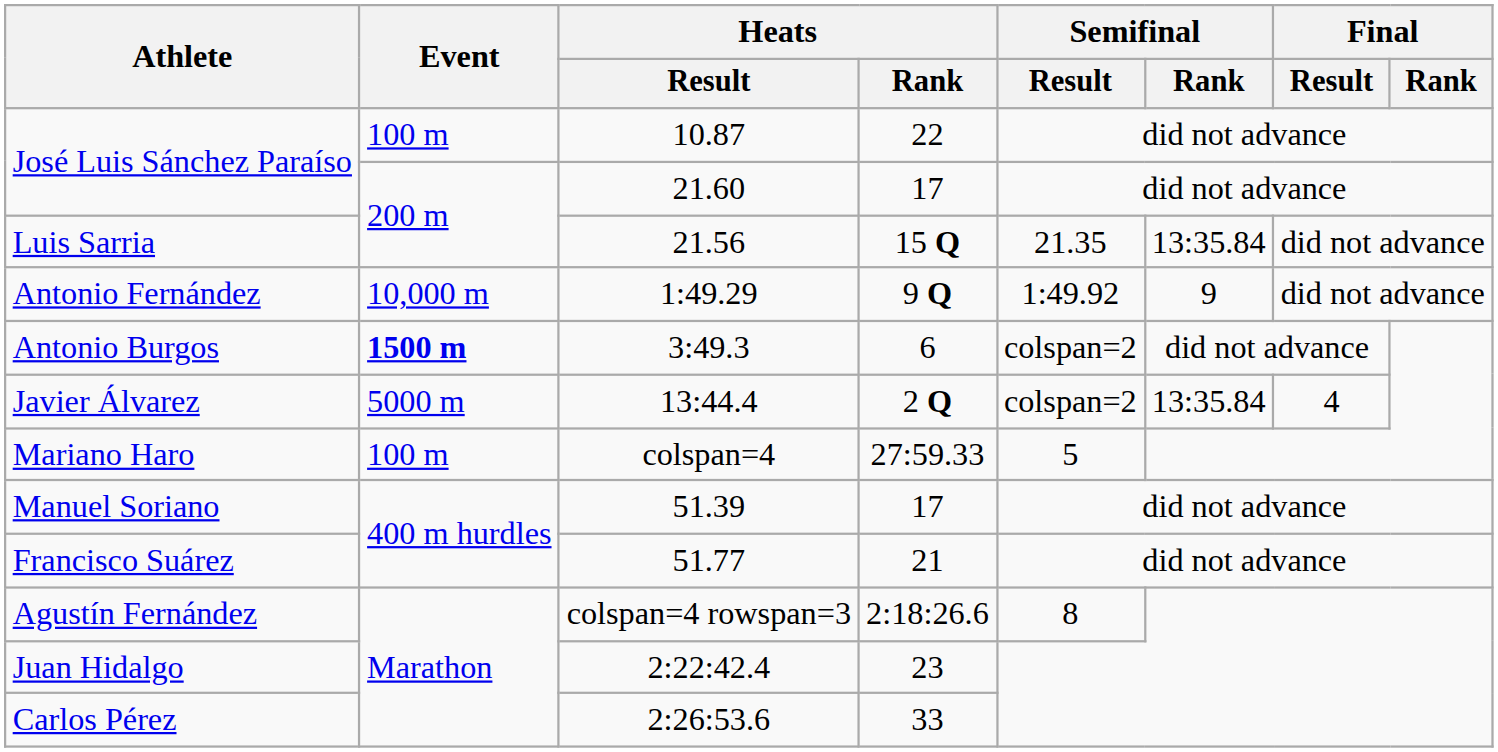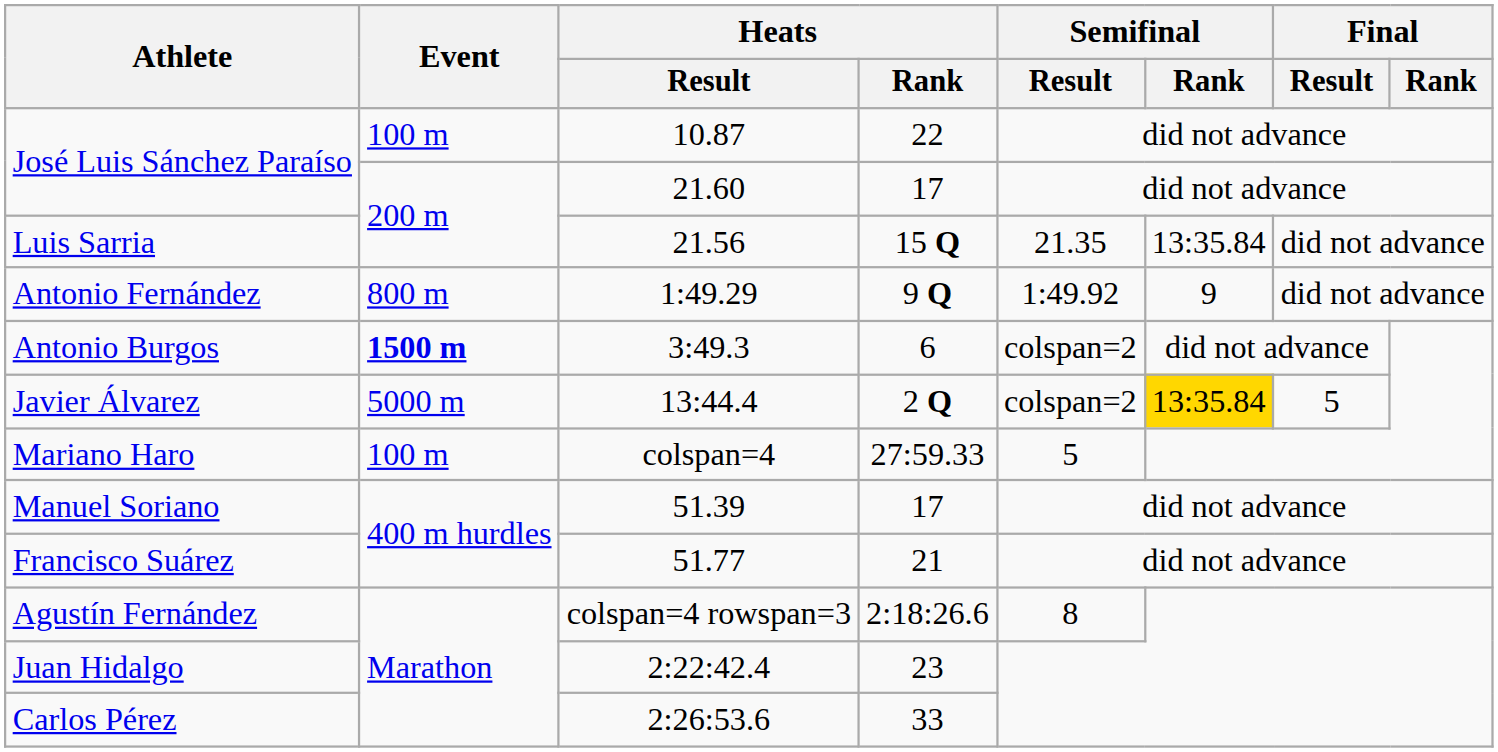(428, 294) 10,000 m -> (408, 294) 800 m
(1209, 401) no background -> (1209, 401) gold background
(1331, 401) 4 -> (1331, 401) 5
